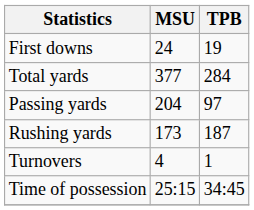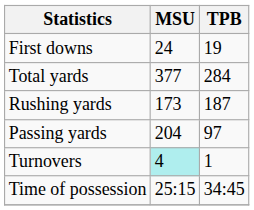rows swapped: (60, 133) <-> (58, 104)
(159, 161) no background -> (159, 161) paleturquoise background
